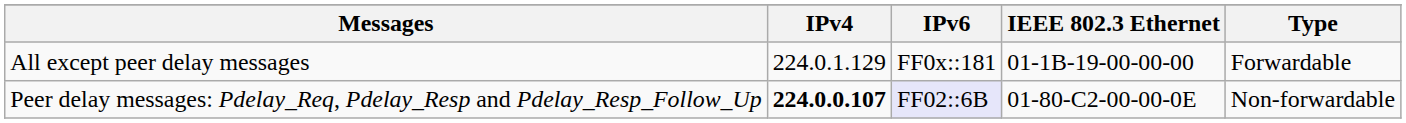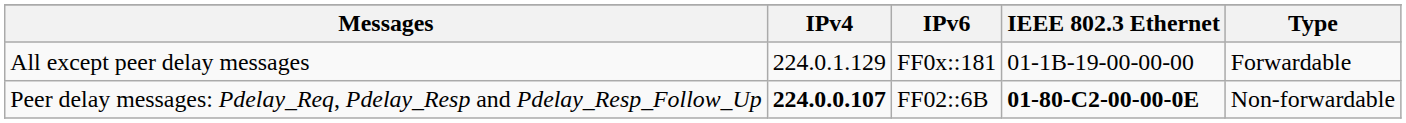(943, 99) lavender background -> (943, 99) no background
(1102, 99) normal -> (1103, 99) bold
